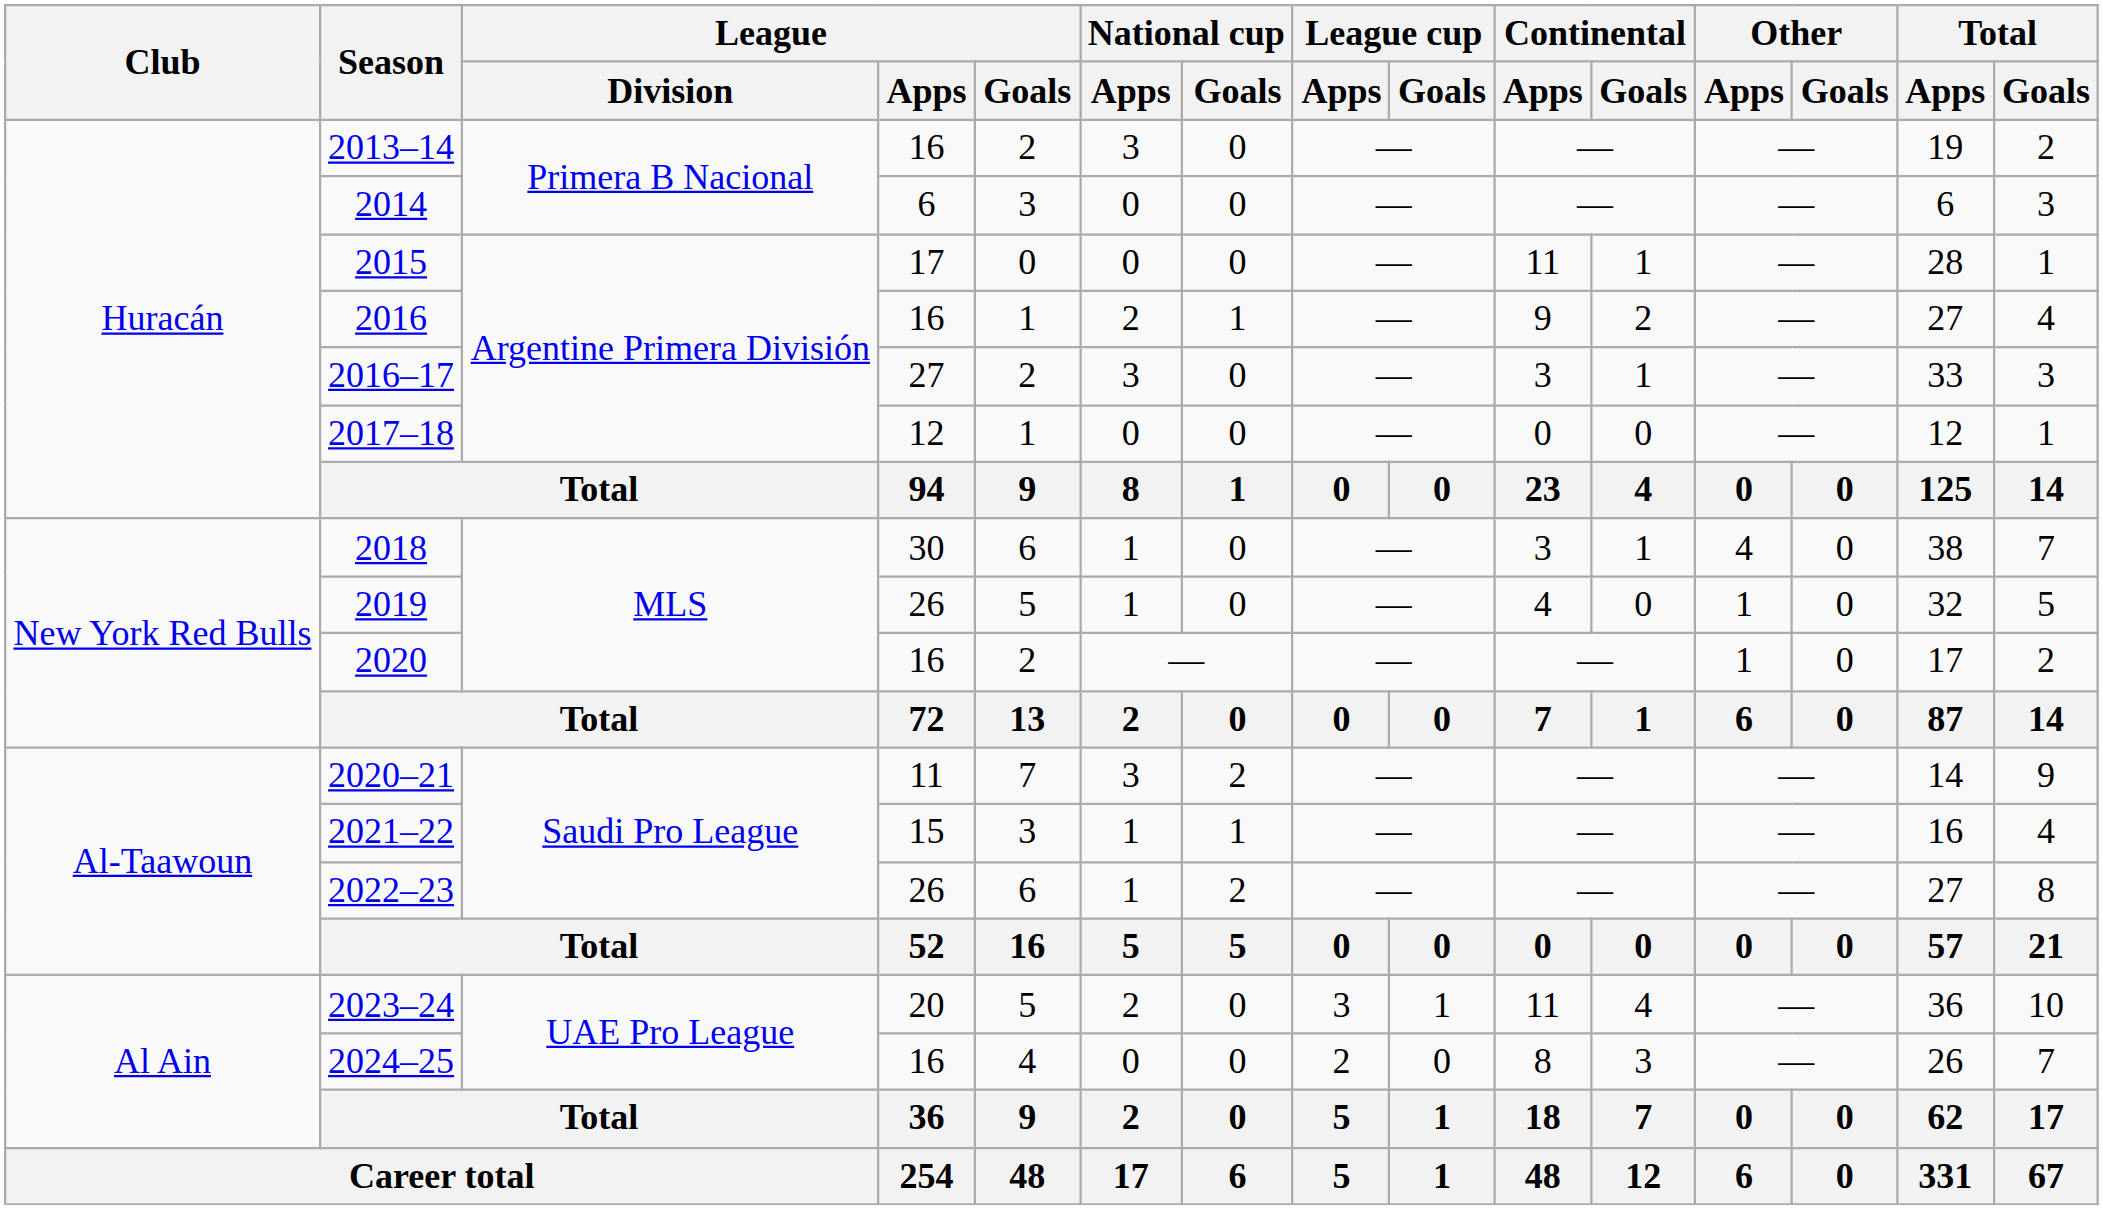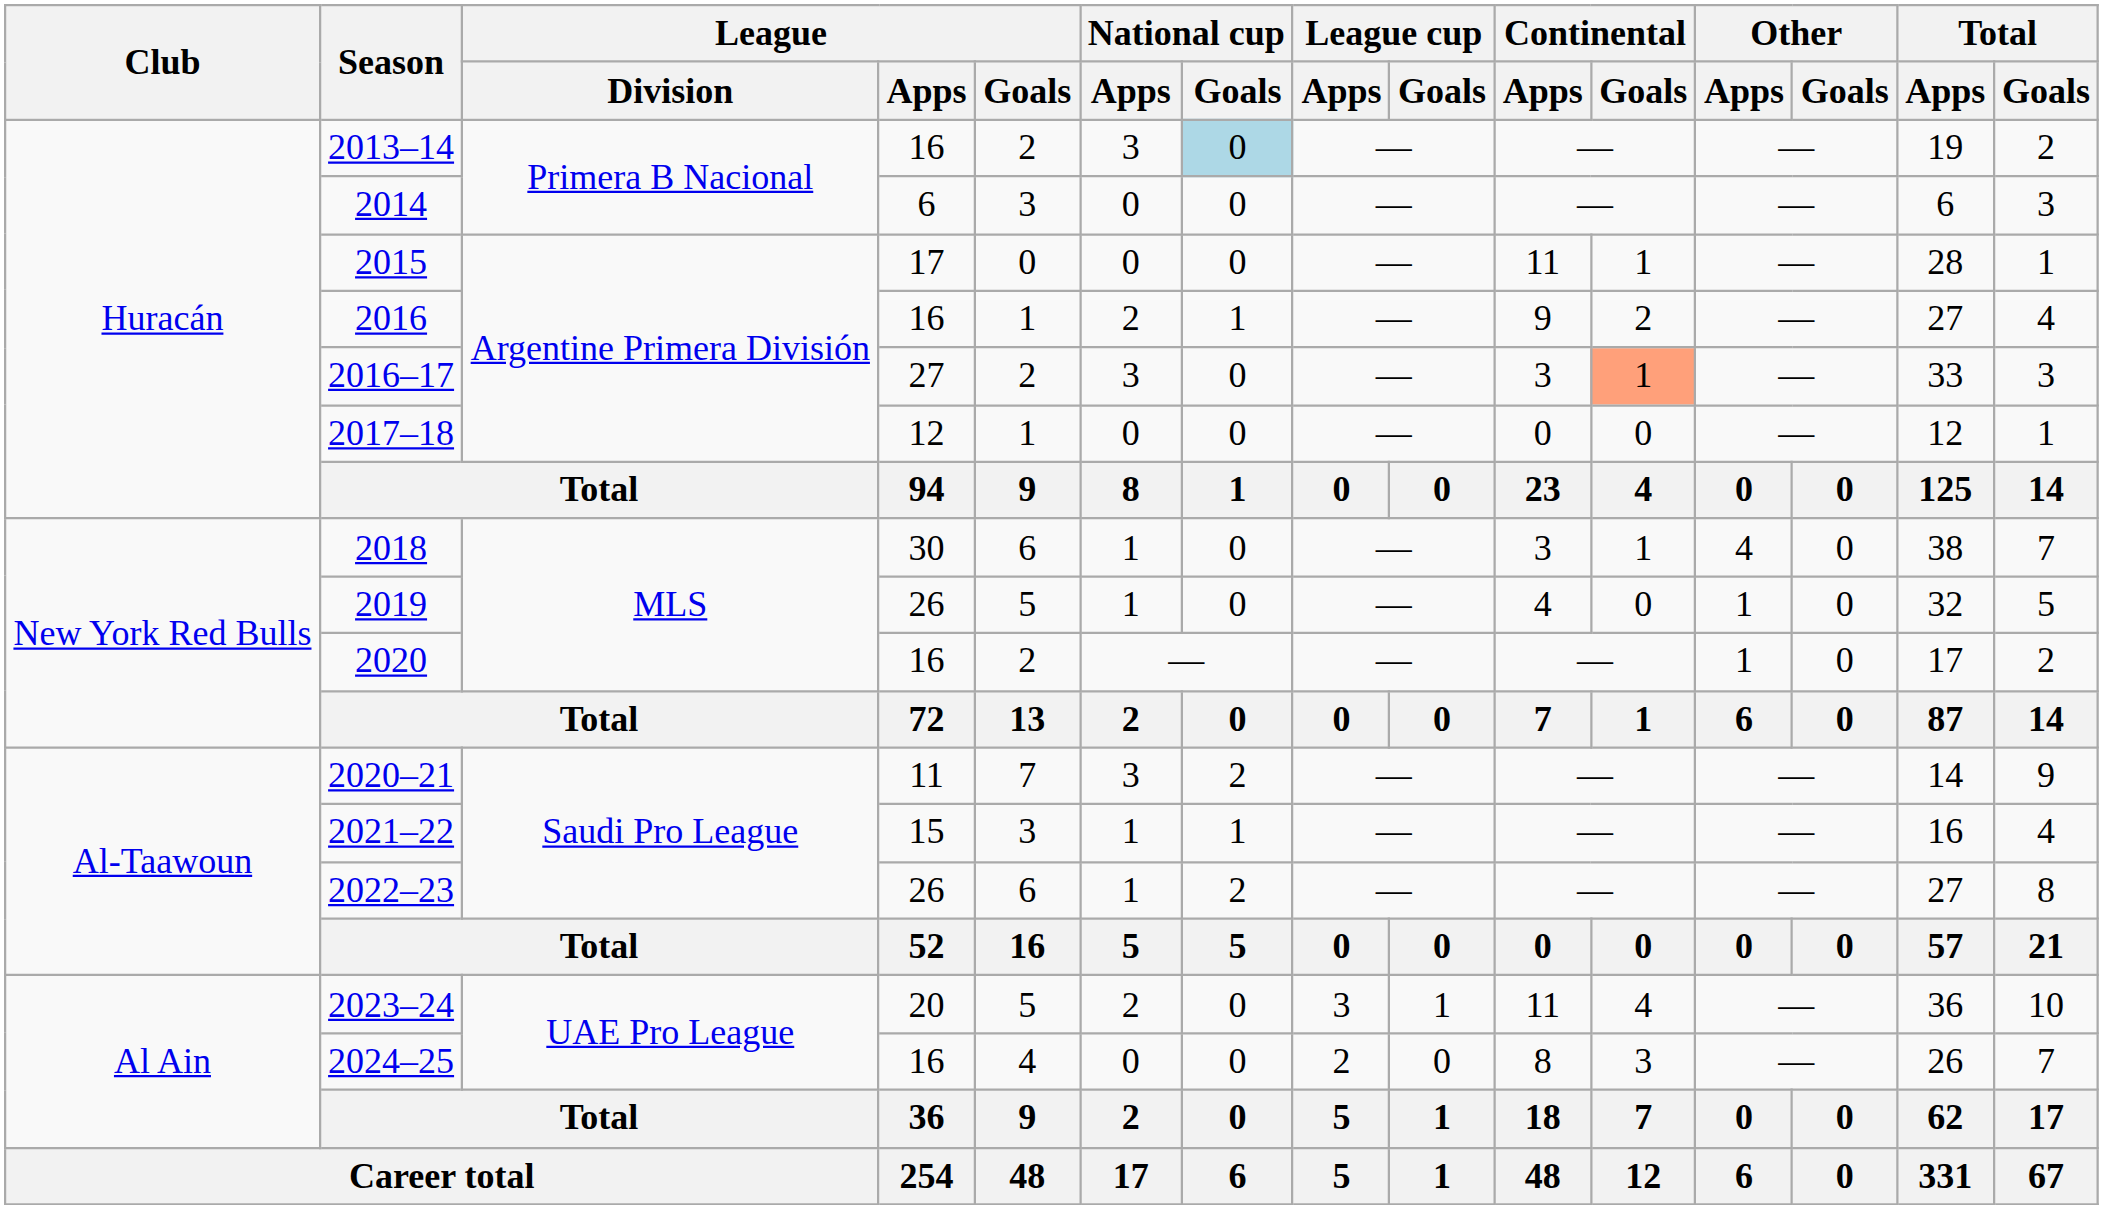(1238, 147) no background -> (1238, 147) lightblue background
(1643, 375) no background -> (1643, 375) lightsalmon background
